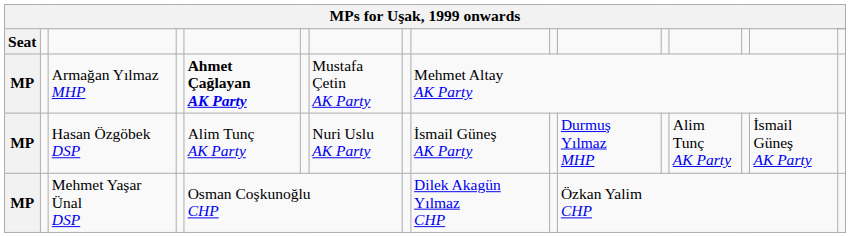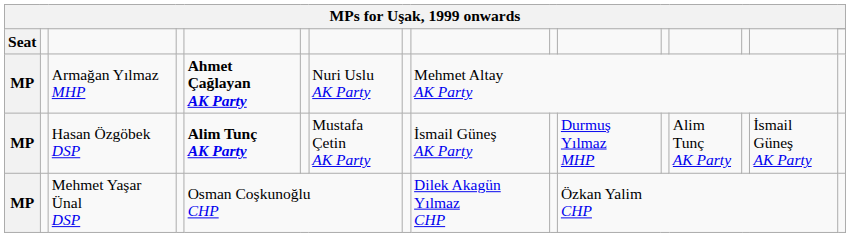(341, 83) Mustafa Çetin AK Party -> (343, 83) Nuri Uslu AK Party
(221, 143) normal -> (222, 143) bold
(343, 143) Nuri Uslu AK Party -> (341, 143) Mustafa Çetin AK Party
